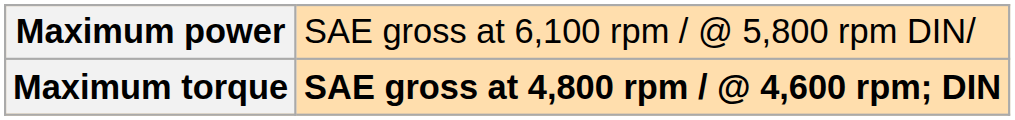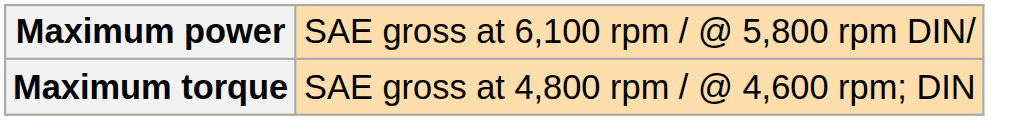(653, 86) bold -> (640, 86) normal
